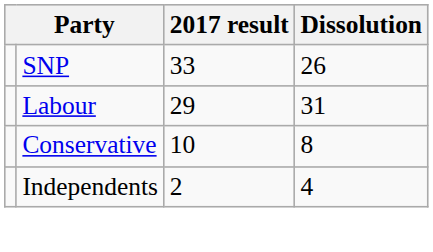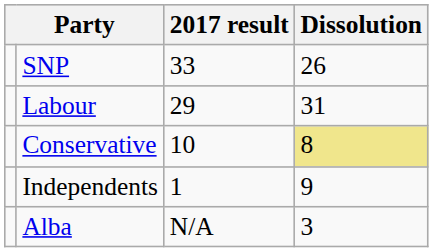(307, 145) no background -> (307, 145) khaki background
(176, 186) 2 -> (176, 186) 1
(307, 186) 4 -> (307, 186) 9
+ row: (47, 226)
